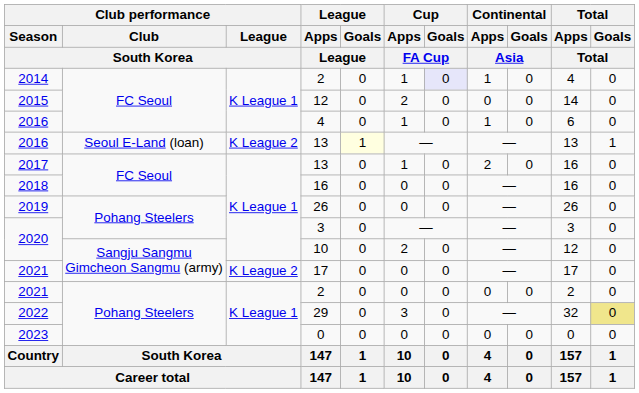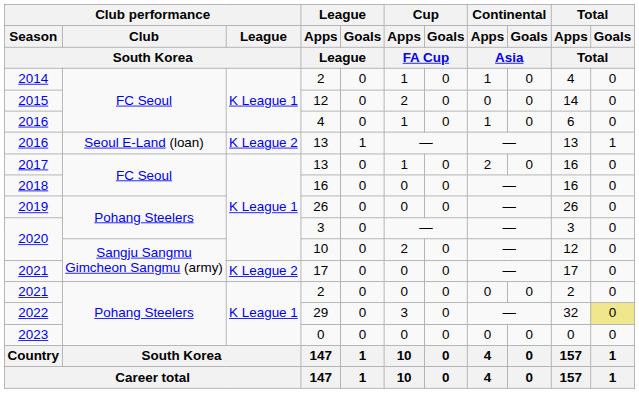(446, 79) lavender background -> (446, 79) no background
(362, 143) lightyellow background -> (362, 143) no background
